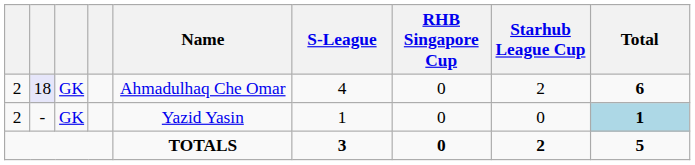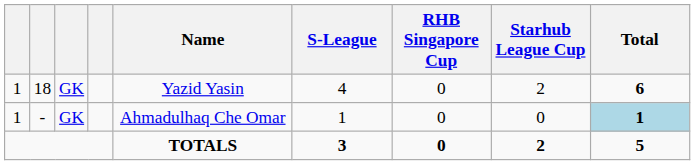(17, 88) 2 -> (17, 88) 1
(42, 88) lavender background -> (42, 88) no background
(203, 88) Ahmadulhaq Che Omar -> (203, 88) Yazid Yasin
(17, 117) 2 -> (17, 117) 1
(203, 117) Yazid Yasin -> (203, 117) Ahmadulhaq Che Omar
